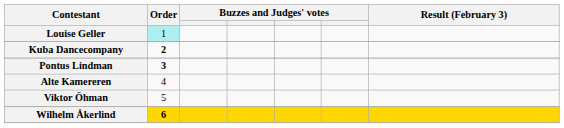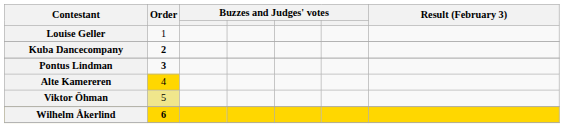(164, 33) paleturquoise background -> (164, 33) no background
(164, 82) no background -> (164, 82) gold background
(164, 98) no background -> (164, 98) khaki background
